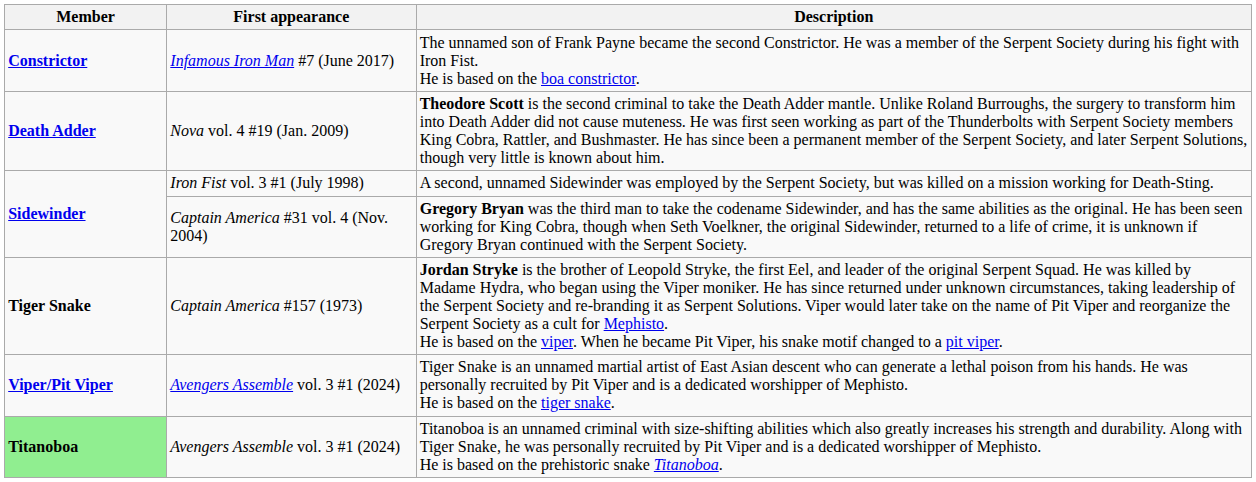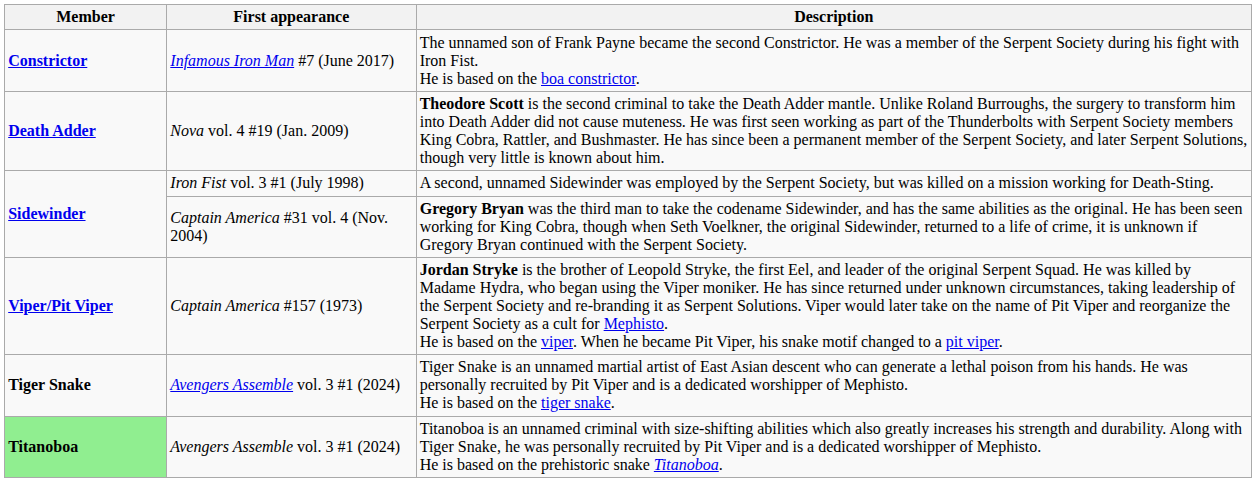(49, 306) Tiger Snake -> (61, 306) Viper/Pit Viper
(61, 385) Viper/Pit Viper -> (49, 385) Tiger Snake
